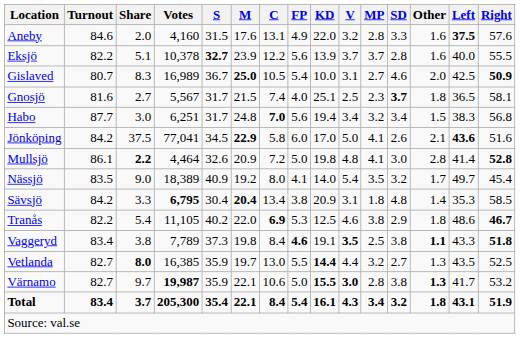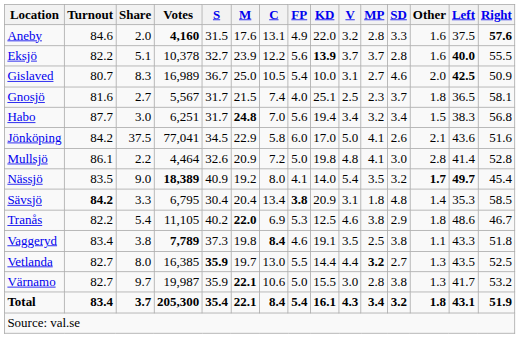(185, 35) normal -> (185, 35) bold
(464, 35) bold -> (464, 35) normal
(501, 35) normal -> (501, 35) bold
(217, 55) bold -> (217, 55) normal
(325, 55) normal -> (325, 55) bold
(464, 55) normal -> (464, 55) bold
(245, 76) bold -> (245, 76) normal
(464, 76) normal -> (464, 76) bold
(501, 76) bold -> (501, 76) normal
(399, 96) bold -> (399, 96) normal
(245, 117) normal -> (245, 117) bold
(277, 117) bold -> (277, 117) normal
(245, 138) bold -> (245, 138) normal
(464, 138) bold -> (464, 138) normal
(143, 158) bold -> (143, 158) normal
(501, 158) bold -> (501, 158) normal
(181, 179) normal -> (181, 179) bold
(438, 179) normal -> (438, 179) bold
(464, 179) normal -> (464, 179) bold
(102, 199) normal -> (102, 199) bold
(185, 199) bold -> (185, 199) normal
(245, 199) bold -> (245, 199) normal
(299, 199) normal -> (299, 199) bold
(245, 220) normal -> (245, 220) bold
(277, 220) bold -> (277, 220) normal
(501, 220) bold -> (501, 220) normal
(185, 240) normal -> (185, 240) bold
(277, 240) normal -> (277, 240) bold
(299, 240) bold -> (299, 240) normal
(350, 240) bold -> (350, 240) normal
(438, 240) bold -> (438, 240) normal
(501, 240) bold -> (501, 240) normal
(143, 261) bold -> (143, 261) normal
(217, 261) normal -> (217, 261) bold
(325, 261) bold -> (325, 261) normal
(376, 261) normal -> (376, 261) bold
(181, 281) bold -> (181, 281) normal
(245, 281) normal -> (245, 281) bold
(325, 281) bold -> (325, 281) normal
(350, 281) bold -> (350, 281) normal
(438, 281) bold -> (438, 281) normal
